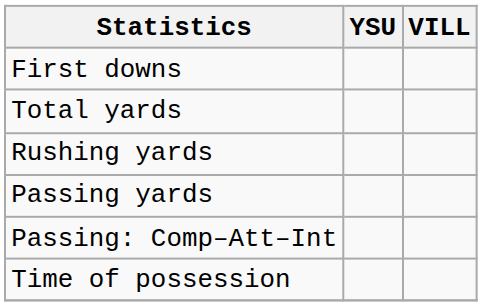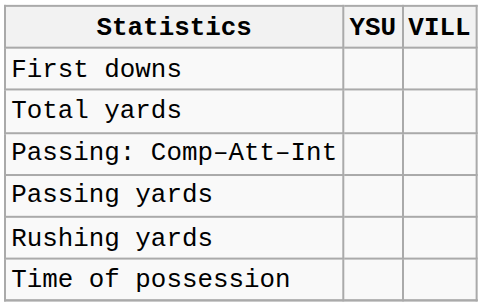rows swapped: (112, 153) <-> (174, 238)
